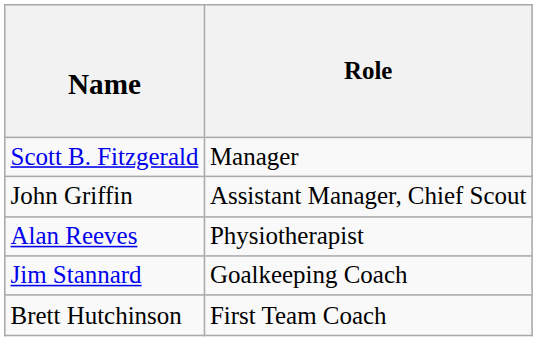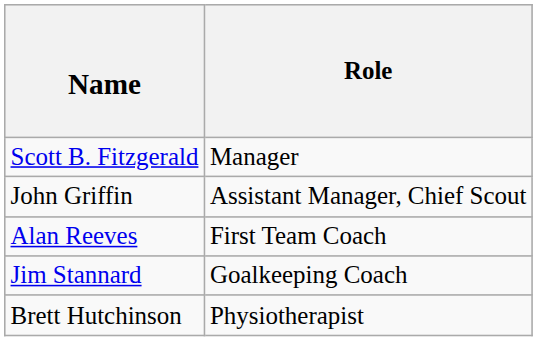(287, 235) Physiotherapist -> (298, 235) First Team Coach
(298, 314) First Team Coach -> (287, 314) Physiotherapist
